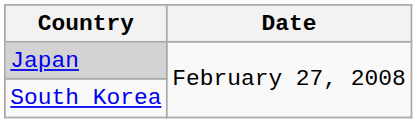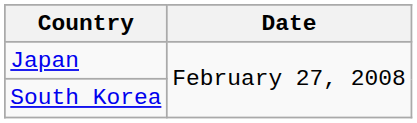(45, 61) lightgrey background -> (45, 61) no background
